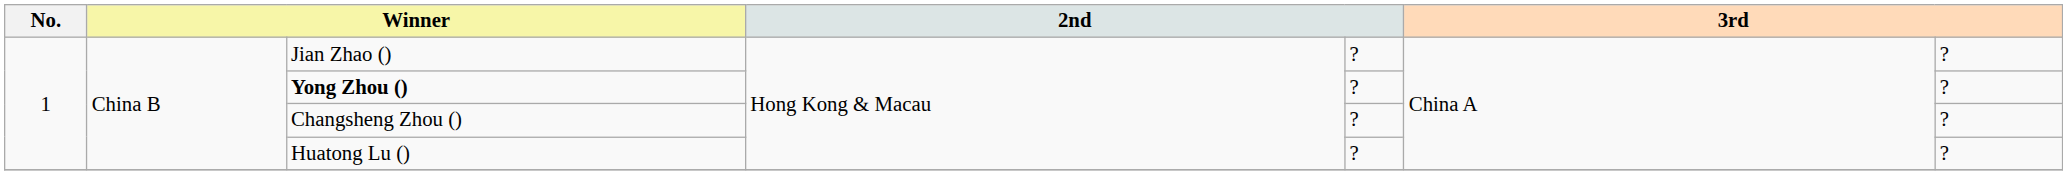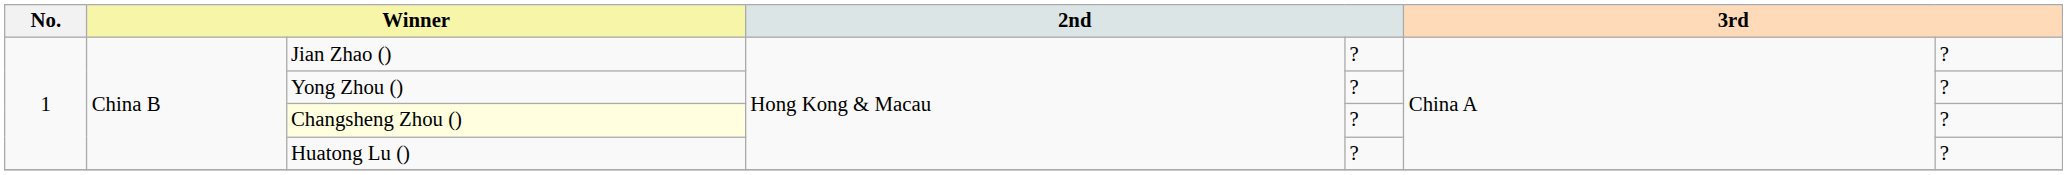(349, 86) bold -> (347, 86) normal
(376, 119) no background -> (376, 119) lightyellow background
